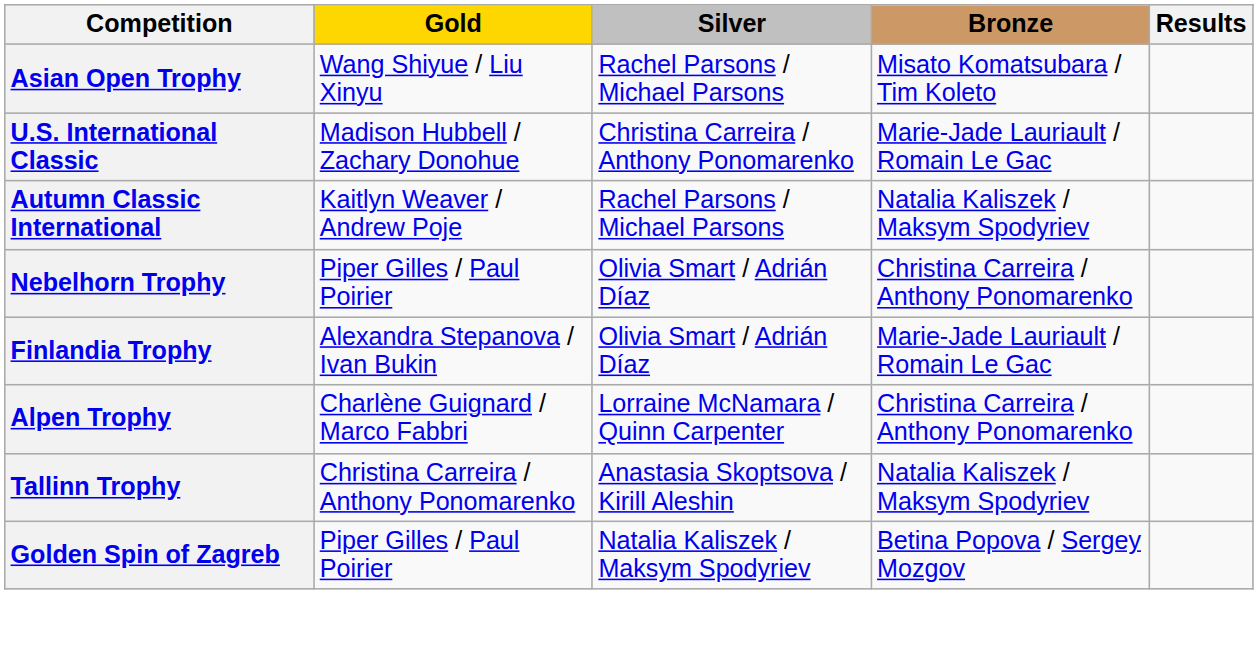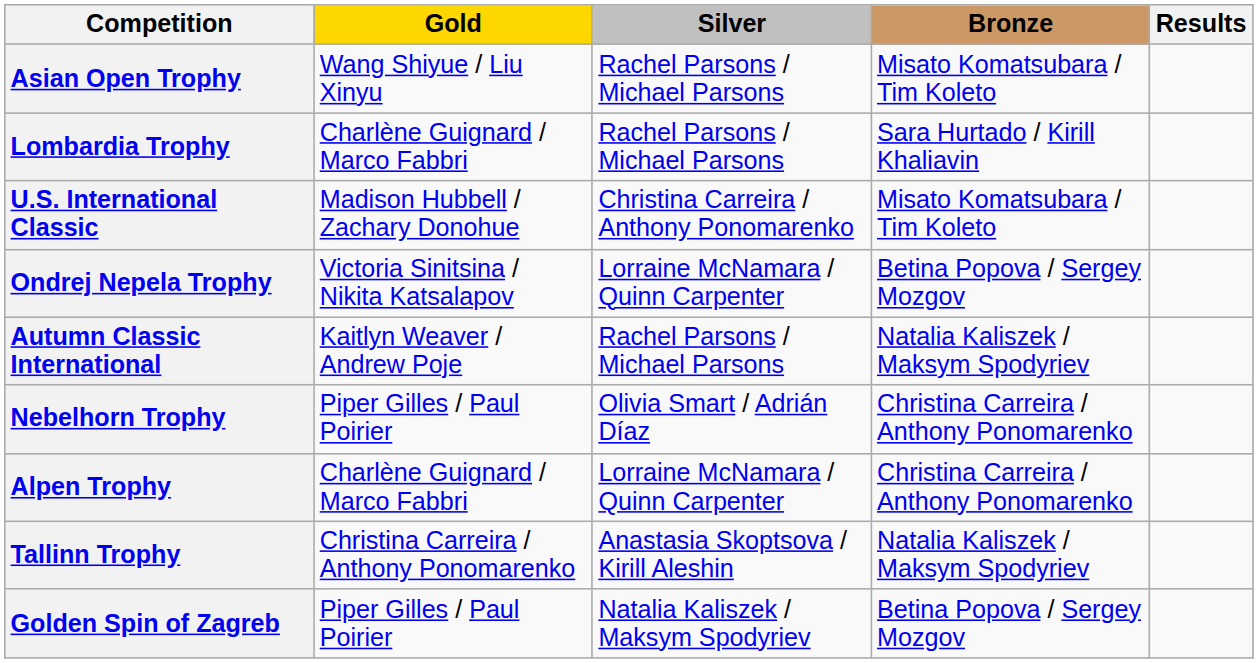+ row: (120, 146)
(999, 146) Marie-Jade Lauriault / Romain Le Gac -> (999, 214) Misato Komatsubara / Tim Koleto
+ row: (141, 282)
- row: (111, 350)
